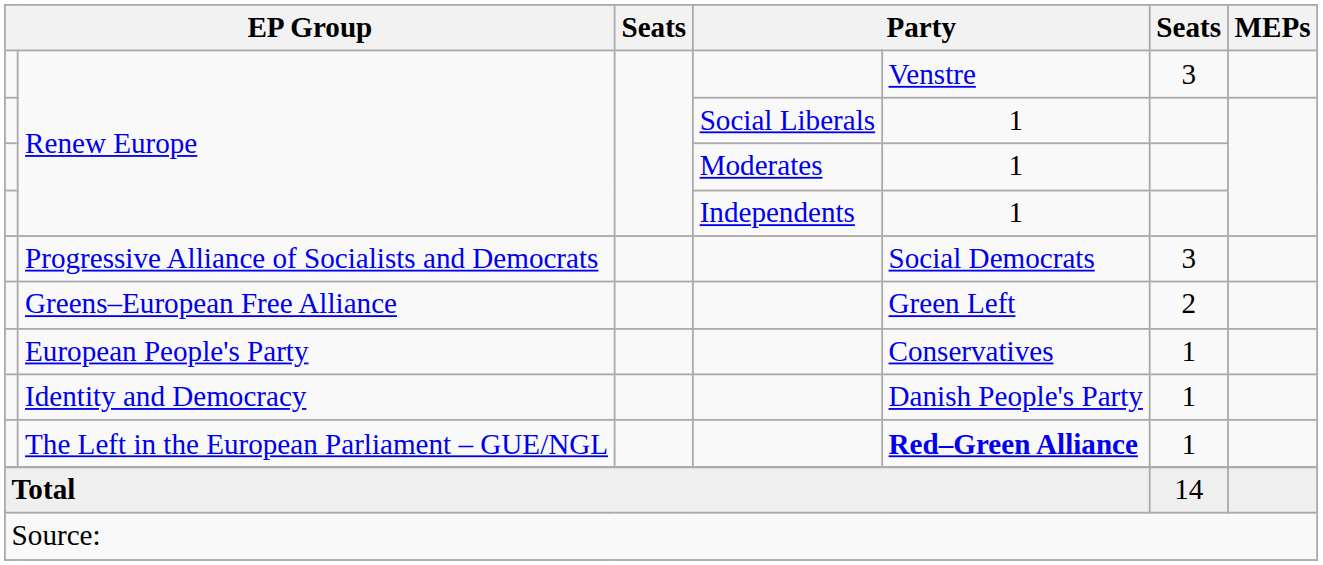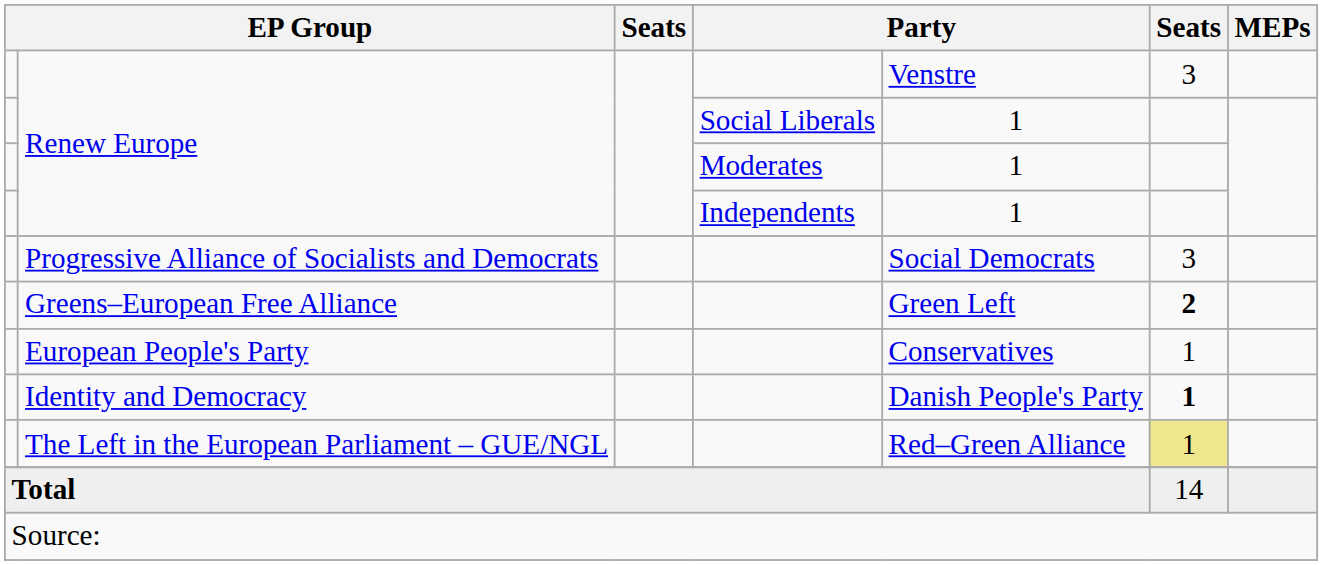(1189, 304) normal -> (1189, 304) bold
(1189, 397) normal -> (1189, 397) bold
(1013, 443) bold -> (1007, 443) normal
(1189, 443) no background -> (1189, 443) khaki background
